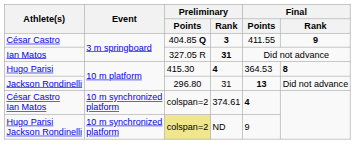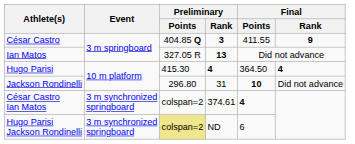(226, 55) 31 -> (221, 55) 13
(258, 69) 364.53 -> (253, 69) 364.50
(285, 69) 8 -> (280, 69) 4
(261, 84) 13 -> (256, 84) 10
(124, 103) 10 m synchronized platform -> (122, 103) 3 m synchronized springboard
(124, 127) 10 m synchronized platform -> (122, 127) 3 m synchronized springboard
(247, 127) 9 -> (242, 127) 6
